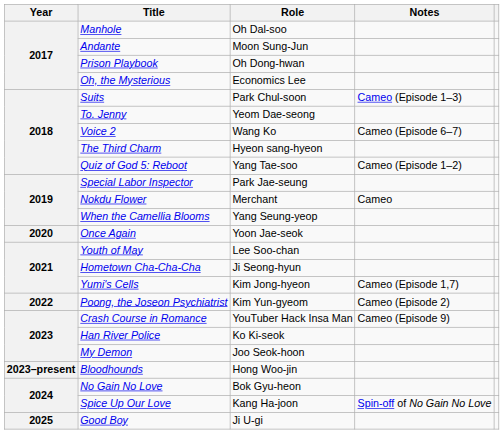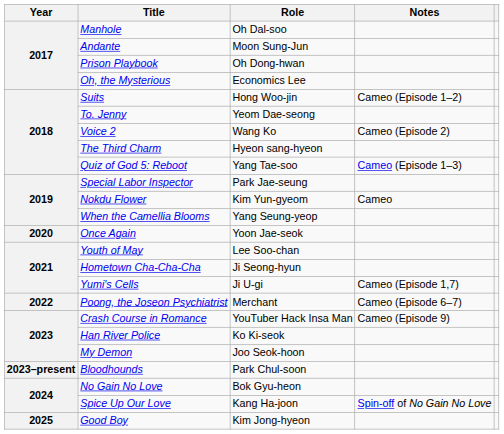(269, 98) Park Chul-soon -> (265, 98) Hong Woo-jin
(410, 98) Cameo (Episode 1–3) -> (410, 98) Cameo (Episode 1–2)
(410, 132) Cameo (Episode 6–7) -> (404, 132) Cameo (Episode 2)
(410, 166) Cameo (Episode 1–2) -> (410, 166) Cameo (Episode 1–3)
(255, 200) Merchant -> (270, 200) Kim Yun-gyeom
(271, 285) Kim Jong-hyeon -> (248, 285) Ji U-gi
(270, 302) Kim Yun-gyeom -> (255, 302) Merchant
(404, 302) Cameo (Episode 2) -> (410, 302) Cameo (Episode 6–7)
(265, 370) Hong Woo-jin -> (269, 370) Park Chul-soon
(248, 421) Ji U-gi -> (271, 421) Kim Jong-hyeon
